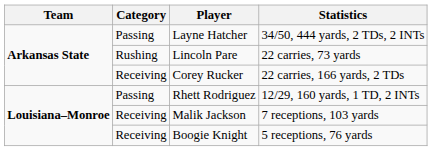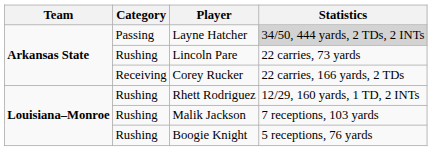(343, 35) no background -> (343, 35) lightgrey background
(135, 95) Passing -> (137, 95) Rushing
(141, 115) Receiving -> (137, 115) Rushing
(141, 135) Receiving -> (137, 135) Rushing
